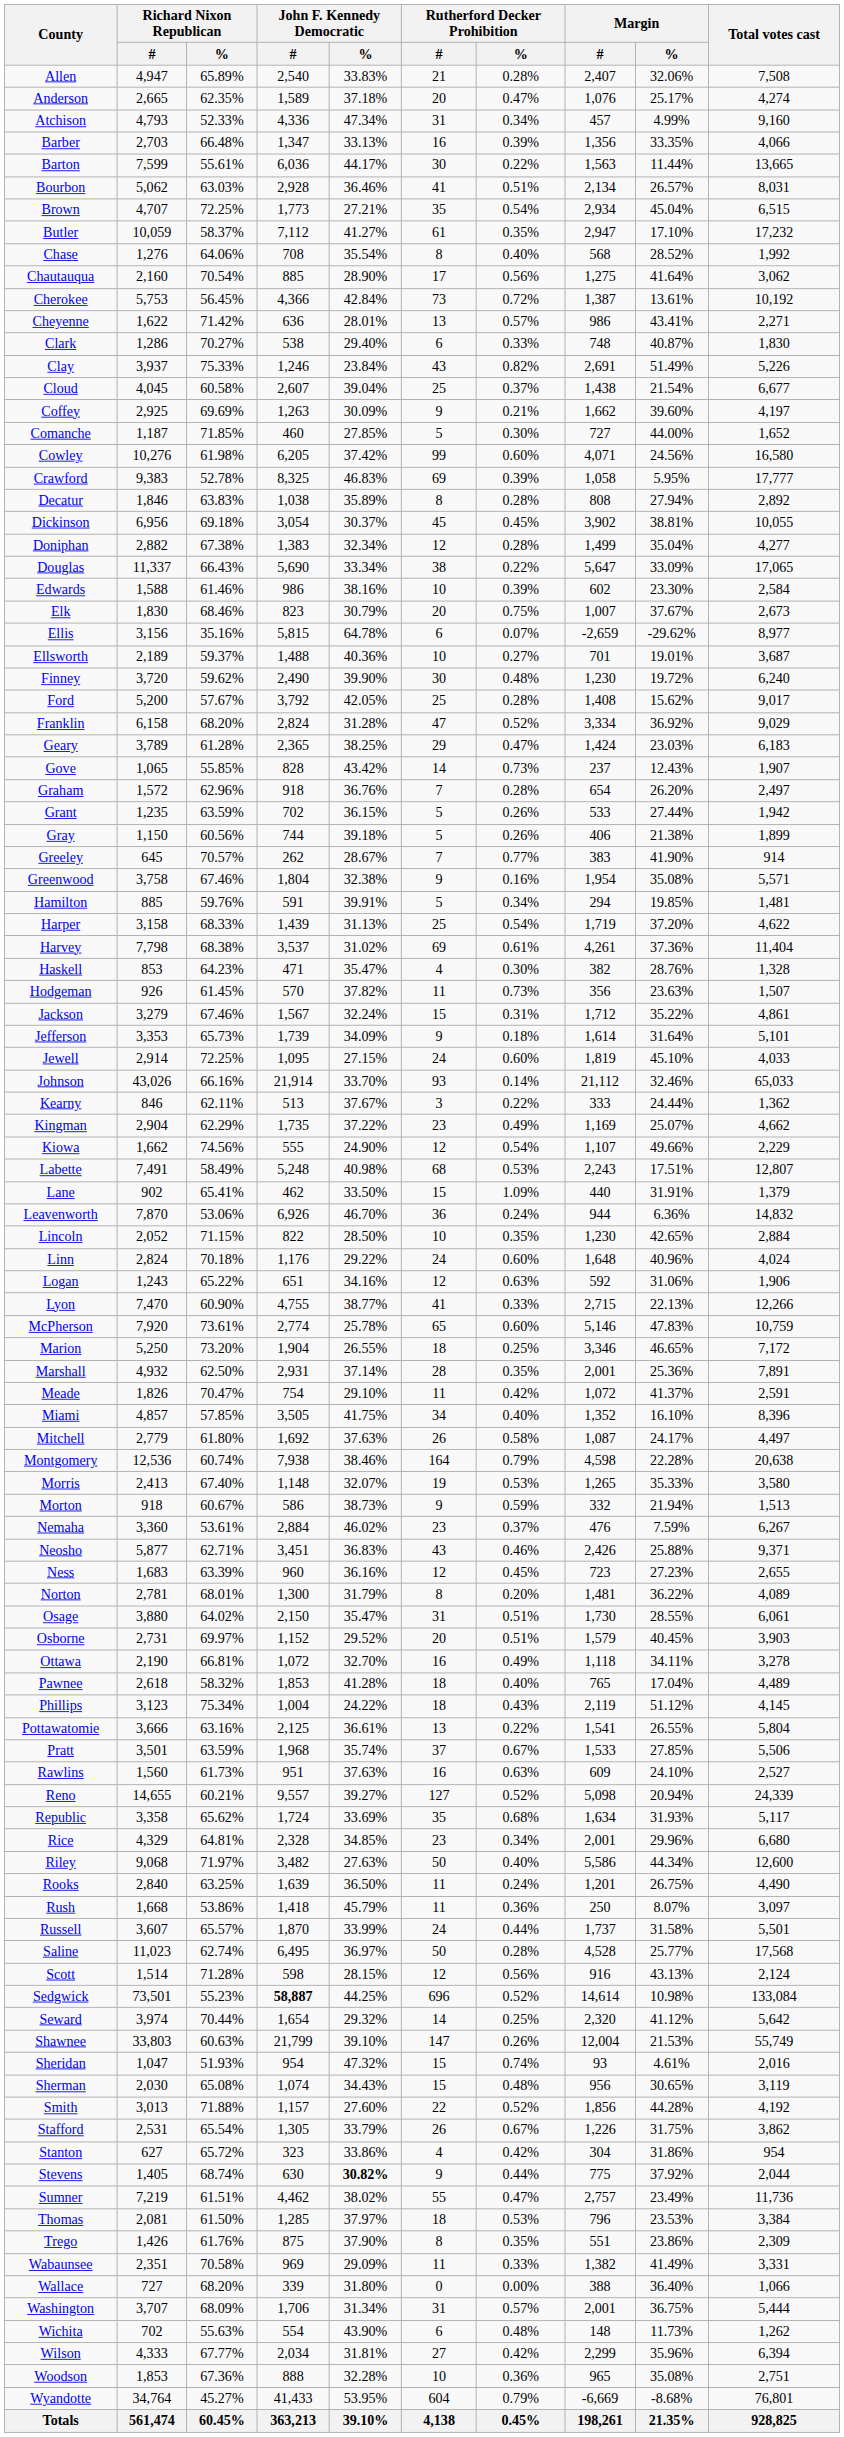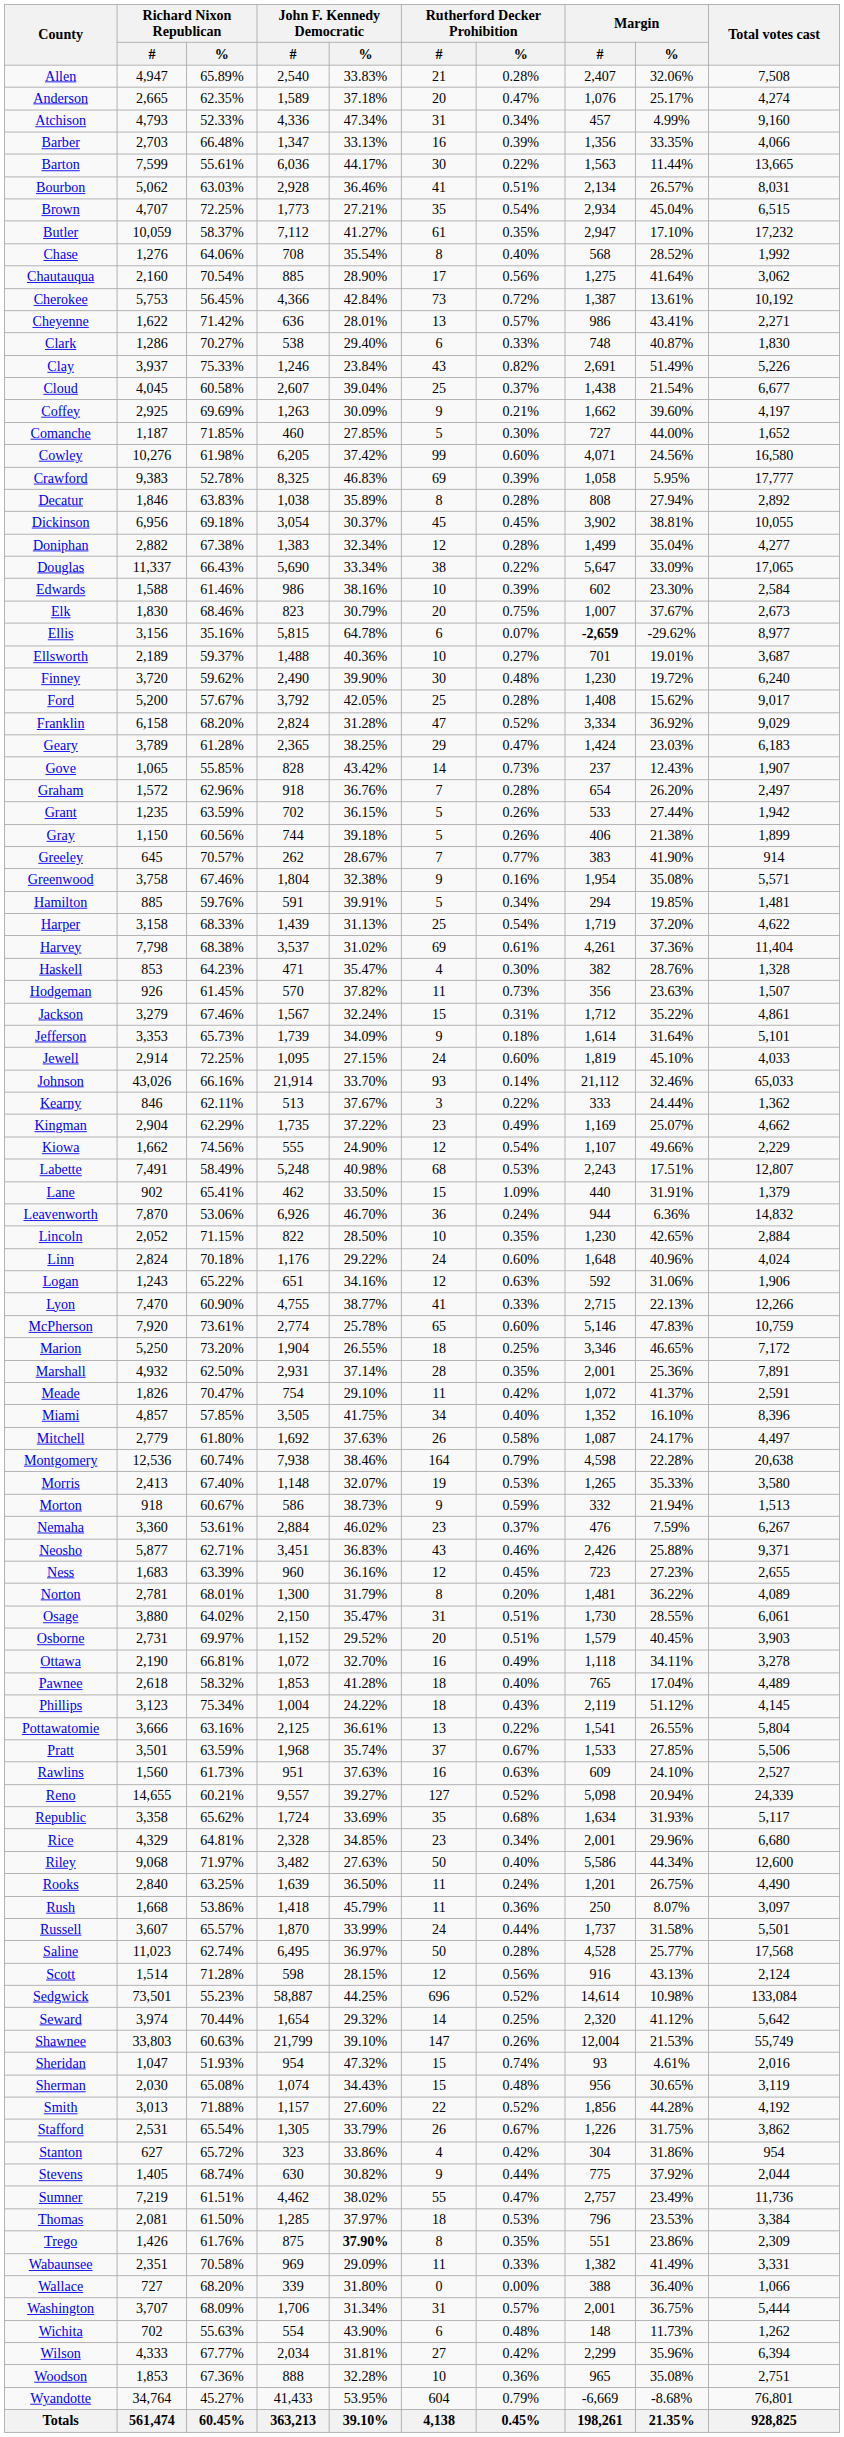(600, 634) normal -> (600, 634) bold
(293, 1996) bold -> (293, 1996) normal
(366, 2175) bold -> (366, 2175) normal
(366, 2242) normal -> (366, 2242) bold
